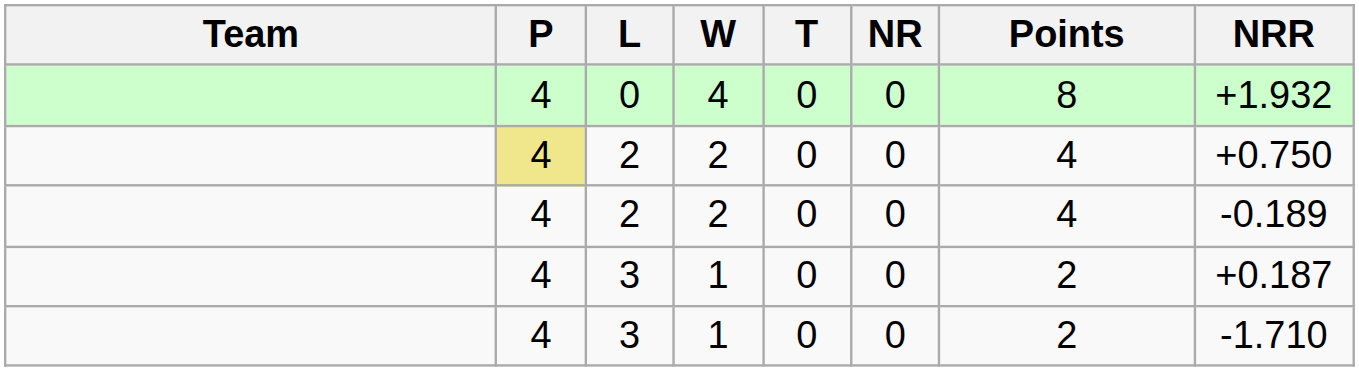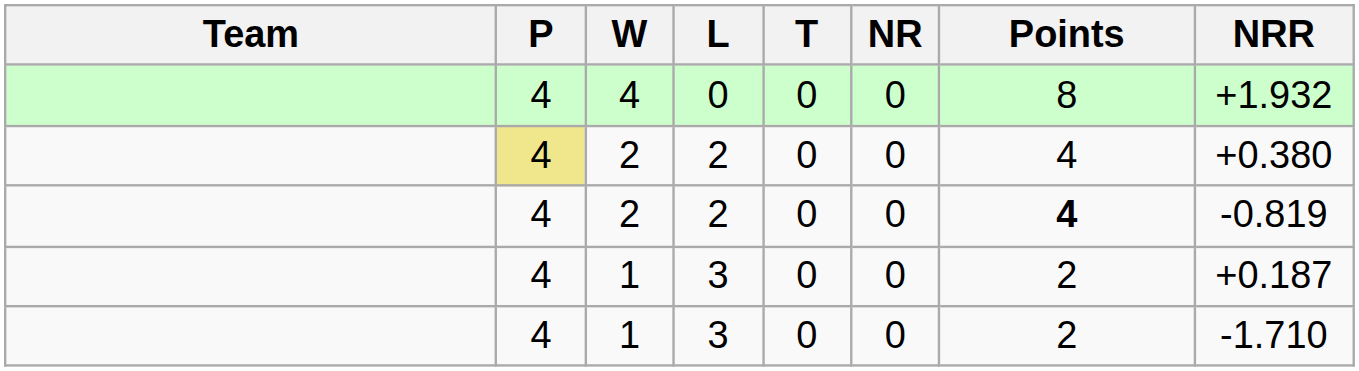columns swapped: (718, 34) <-> (630, 34)
(1274, 154) +0.750 -> (1274, 154) +0.380
(1067, 214) normal -> (1067, 214) bold
(1274, 214) -0.189 -> (1274, 214) -0.819
